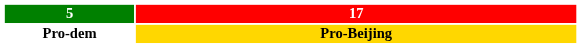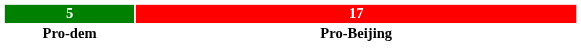(356, 33) gold background -> (356, 33) no background
